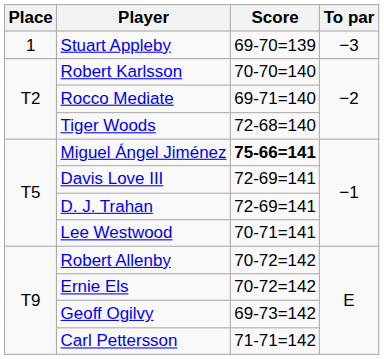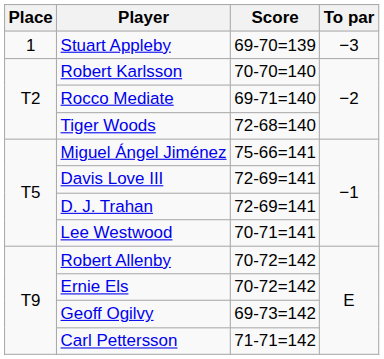(275, 152) bold -> (275, 152) normal
